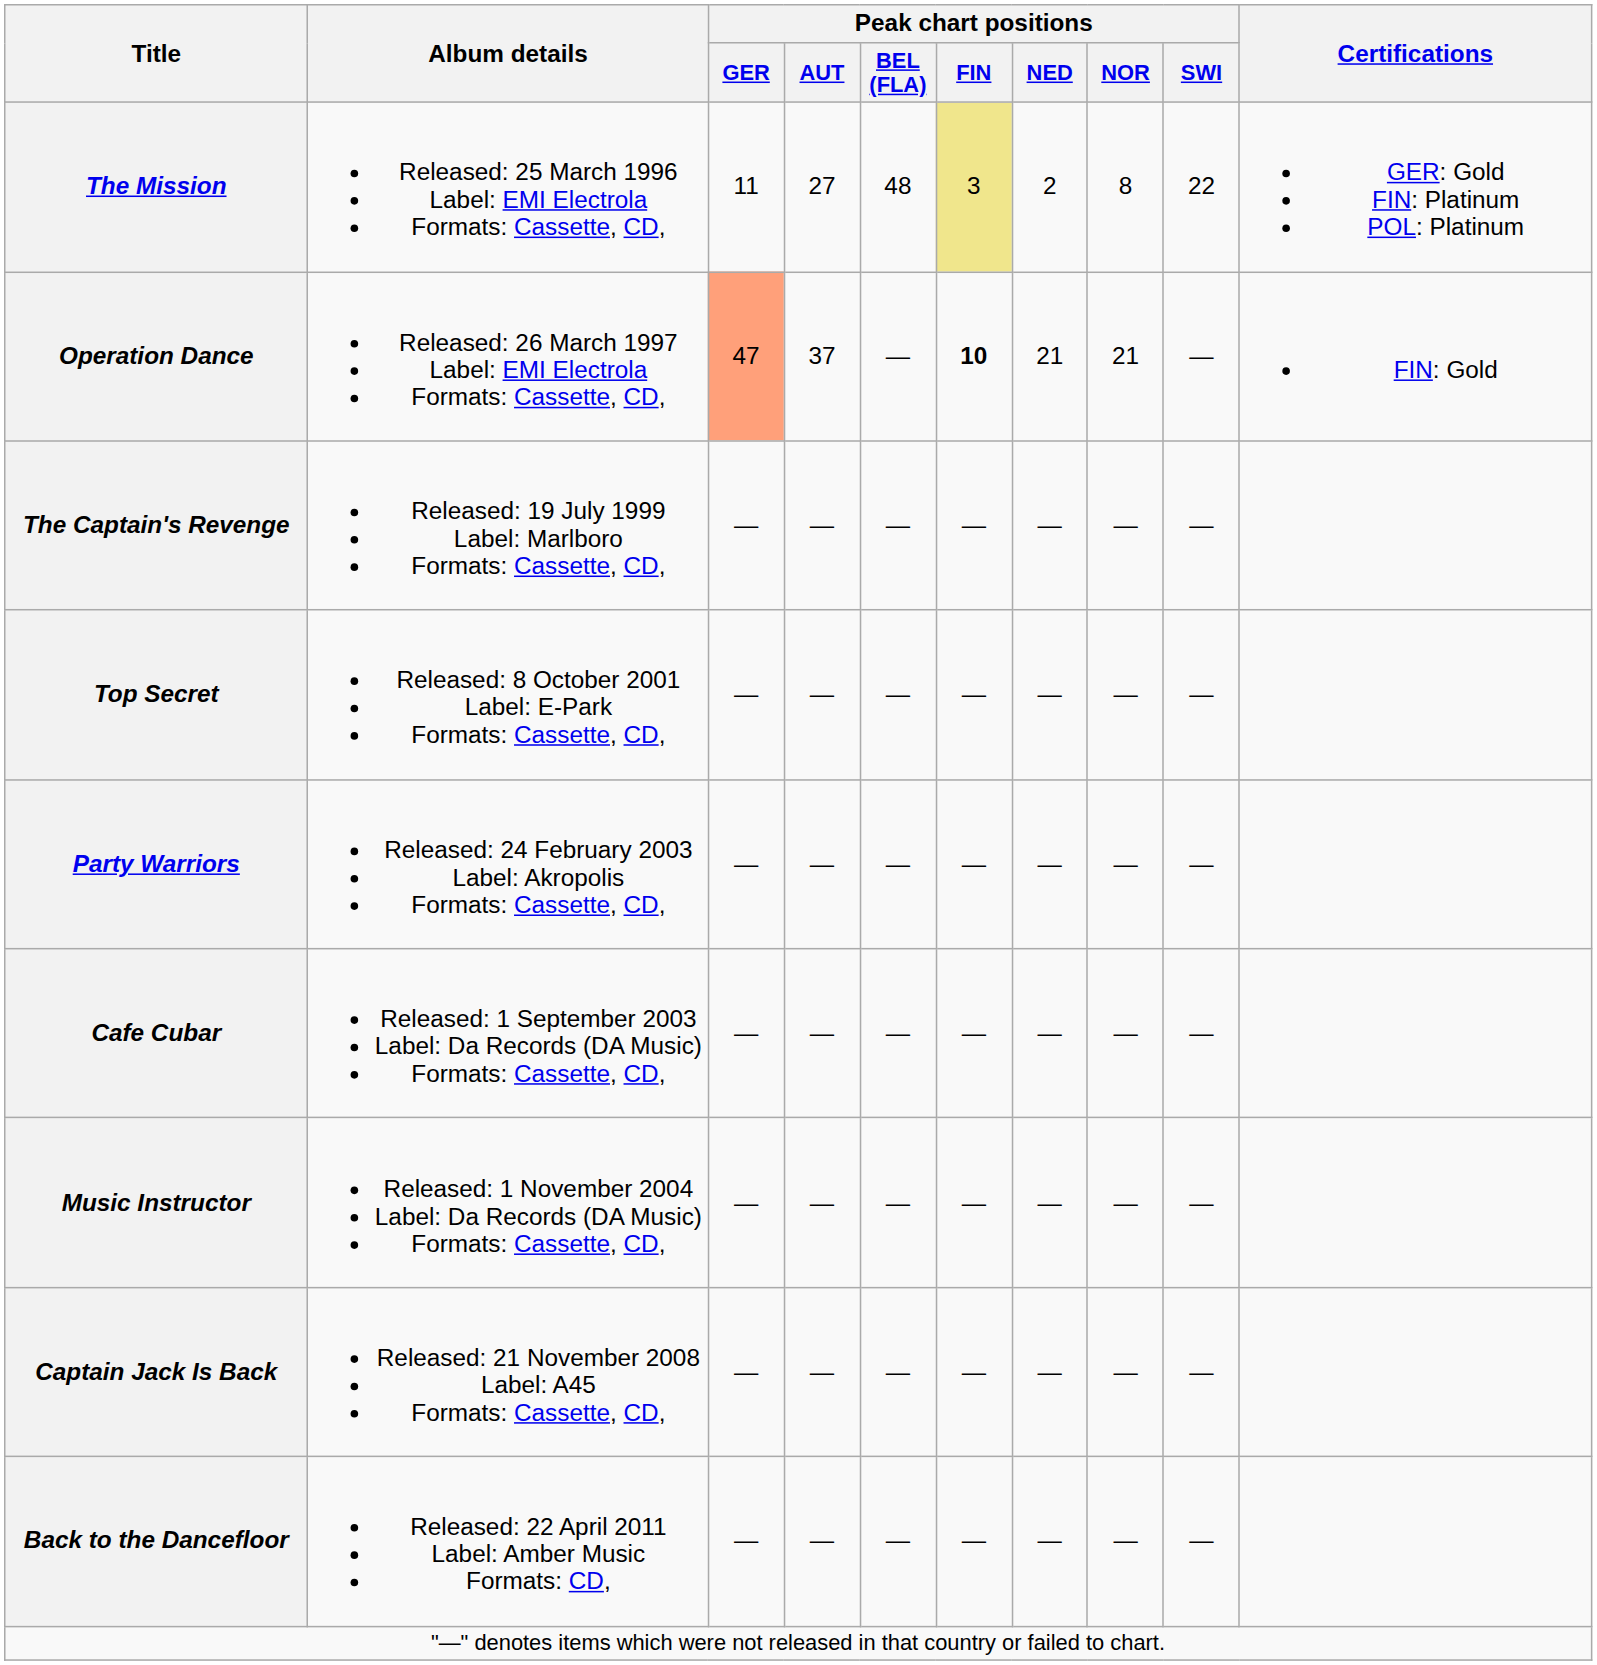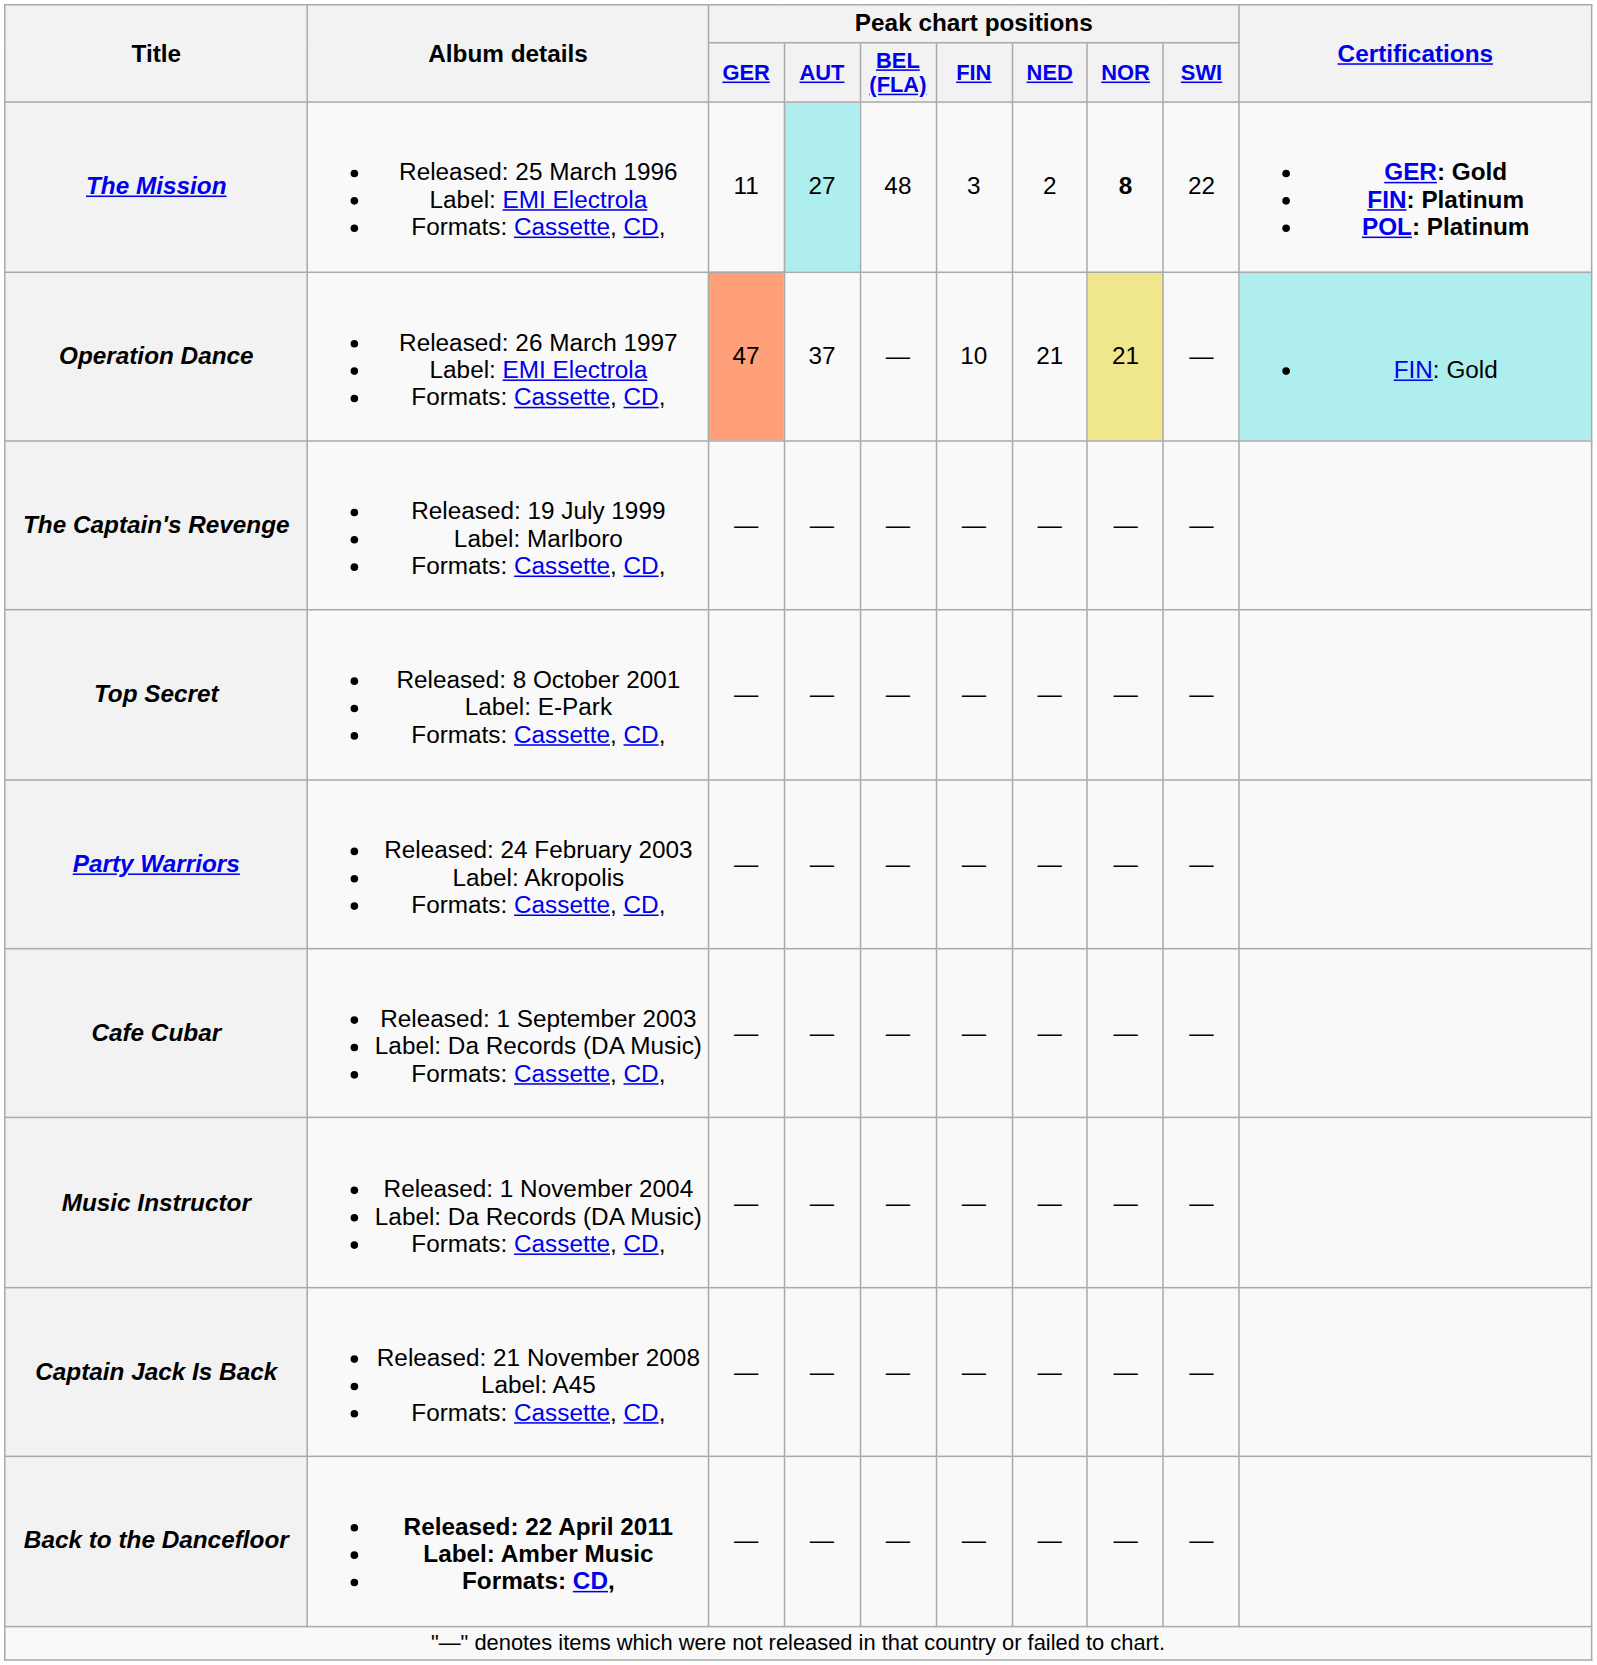(822, 186) no background -> (822, 186) paleturquoise background
(974, 186) khaki background -> (974, 186) no background
(1126, 186) normal -> (1126, 186) bold
(1415, 201) normal -> (1415, 201) bold
(974, 355) bold -> (974, 355) normal
(1126, 355) no background -> (1126, 355) khaki background
(1415, 370) no background -> (1415, 370) paleturquoise background
(508, 1555) normal -> (508, 1555) bold
